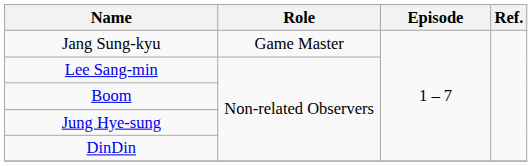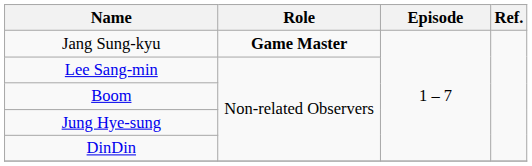(299, 43) normal -> (299, 43) bold
